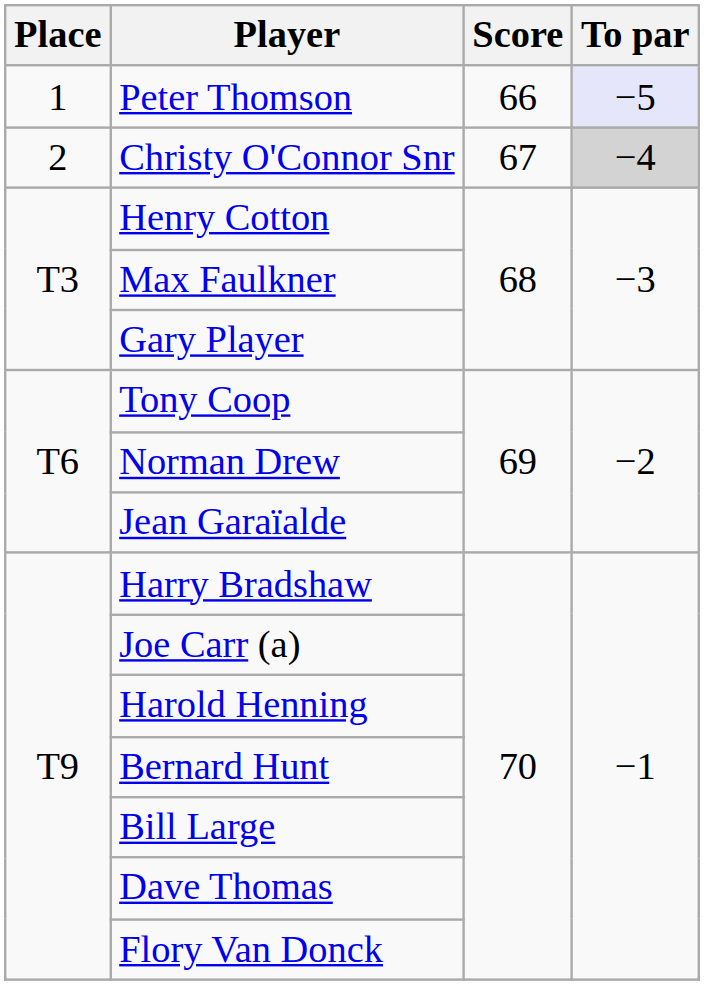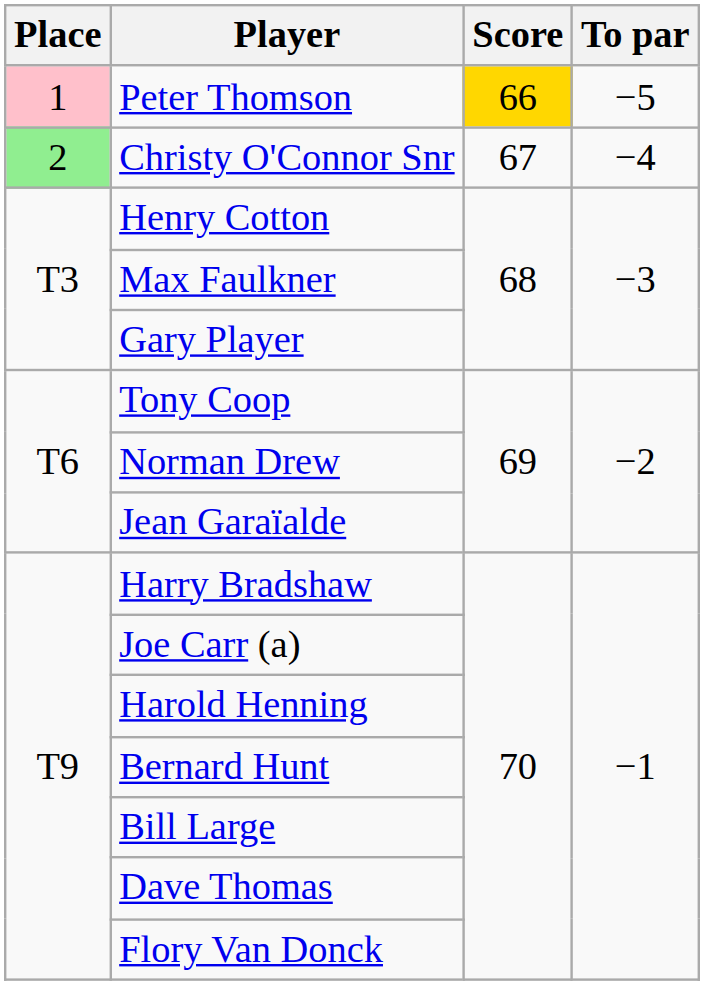(58, 95) no background -> (58, 95) pink background
(518, 95) no background -> (518, 95) gold background
(635, 95) lavender background -> (635, 95) no background
(58, 156) no background -> (58, 156) lightgreen background
(635, 156) lightgrey background -> (635, 156) no background
